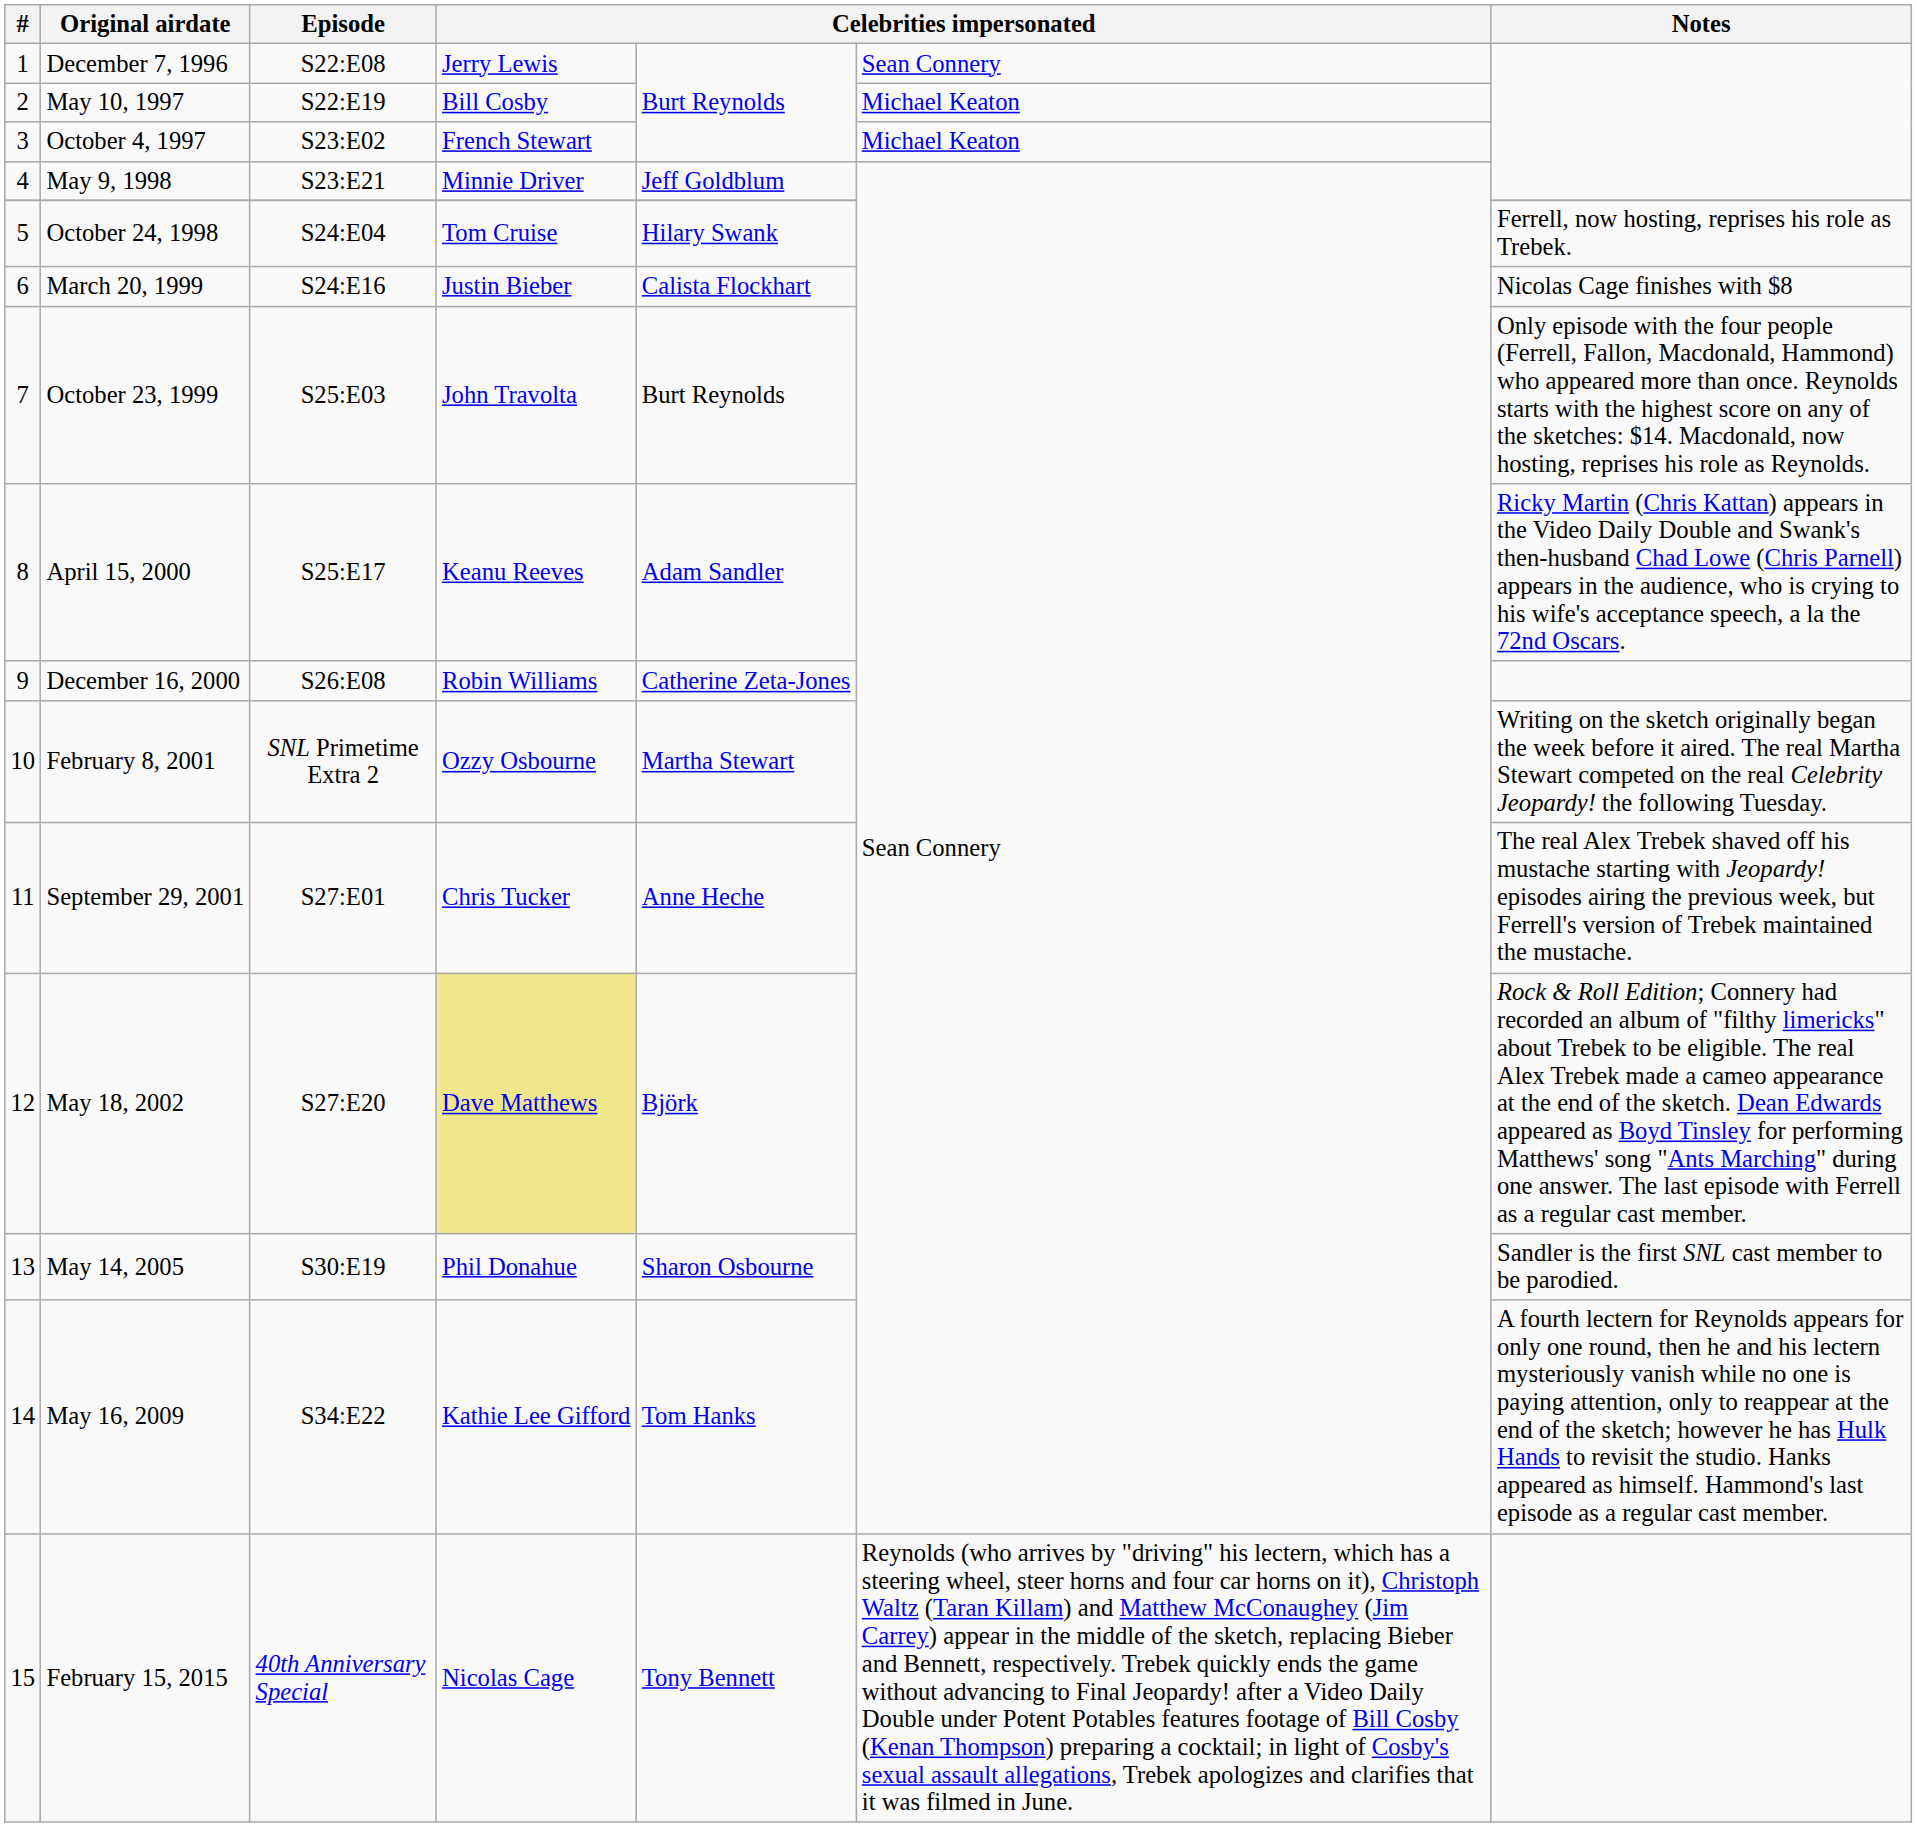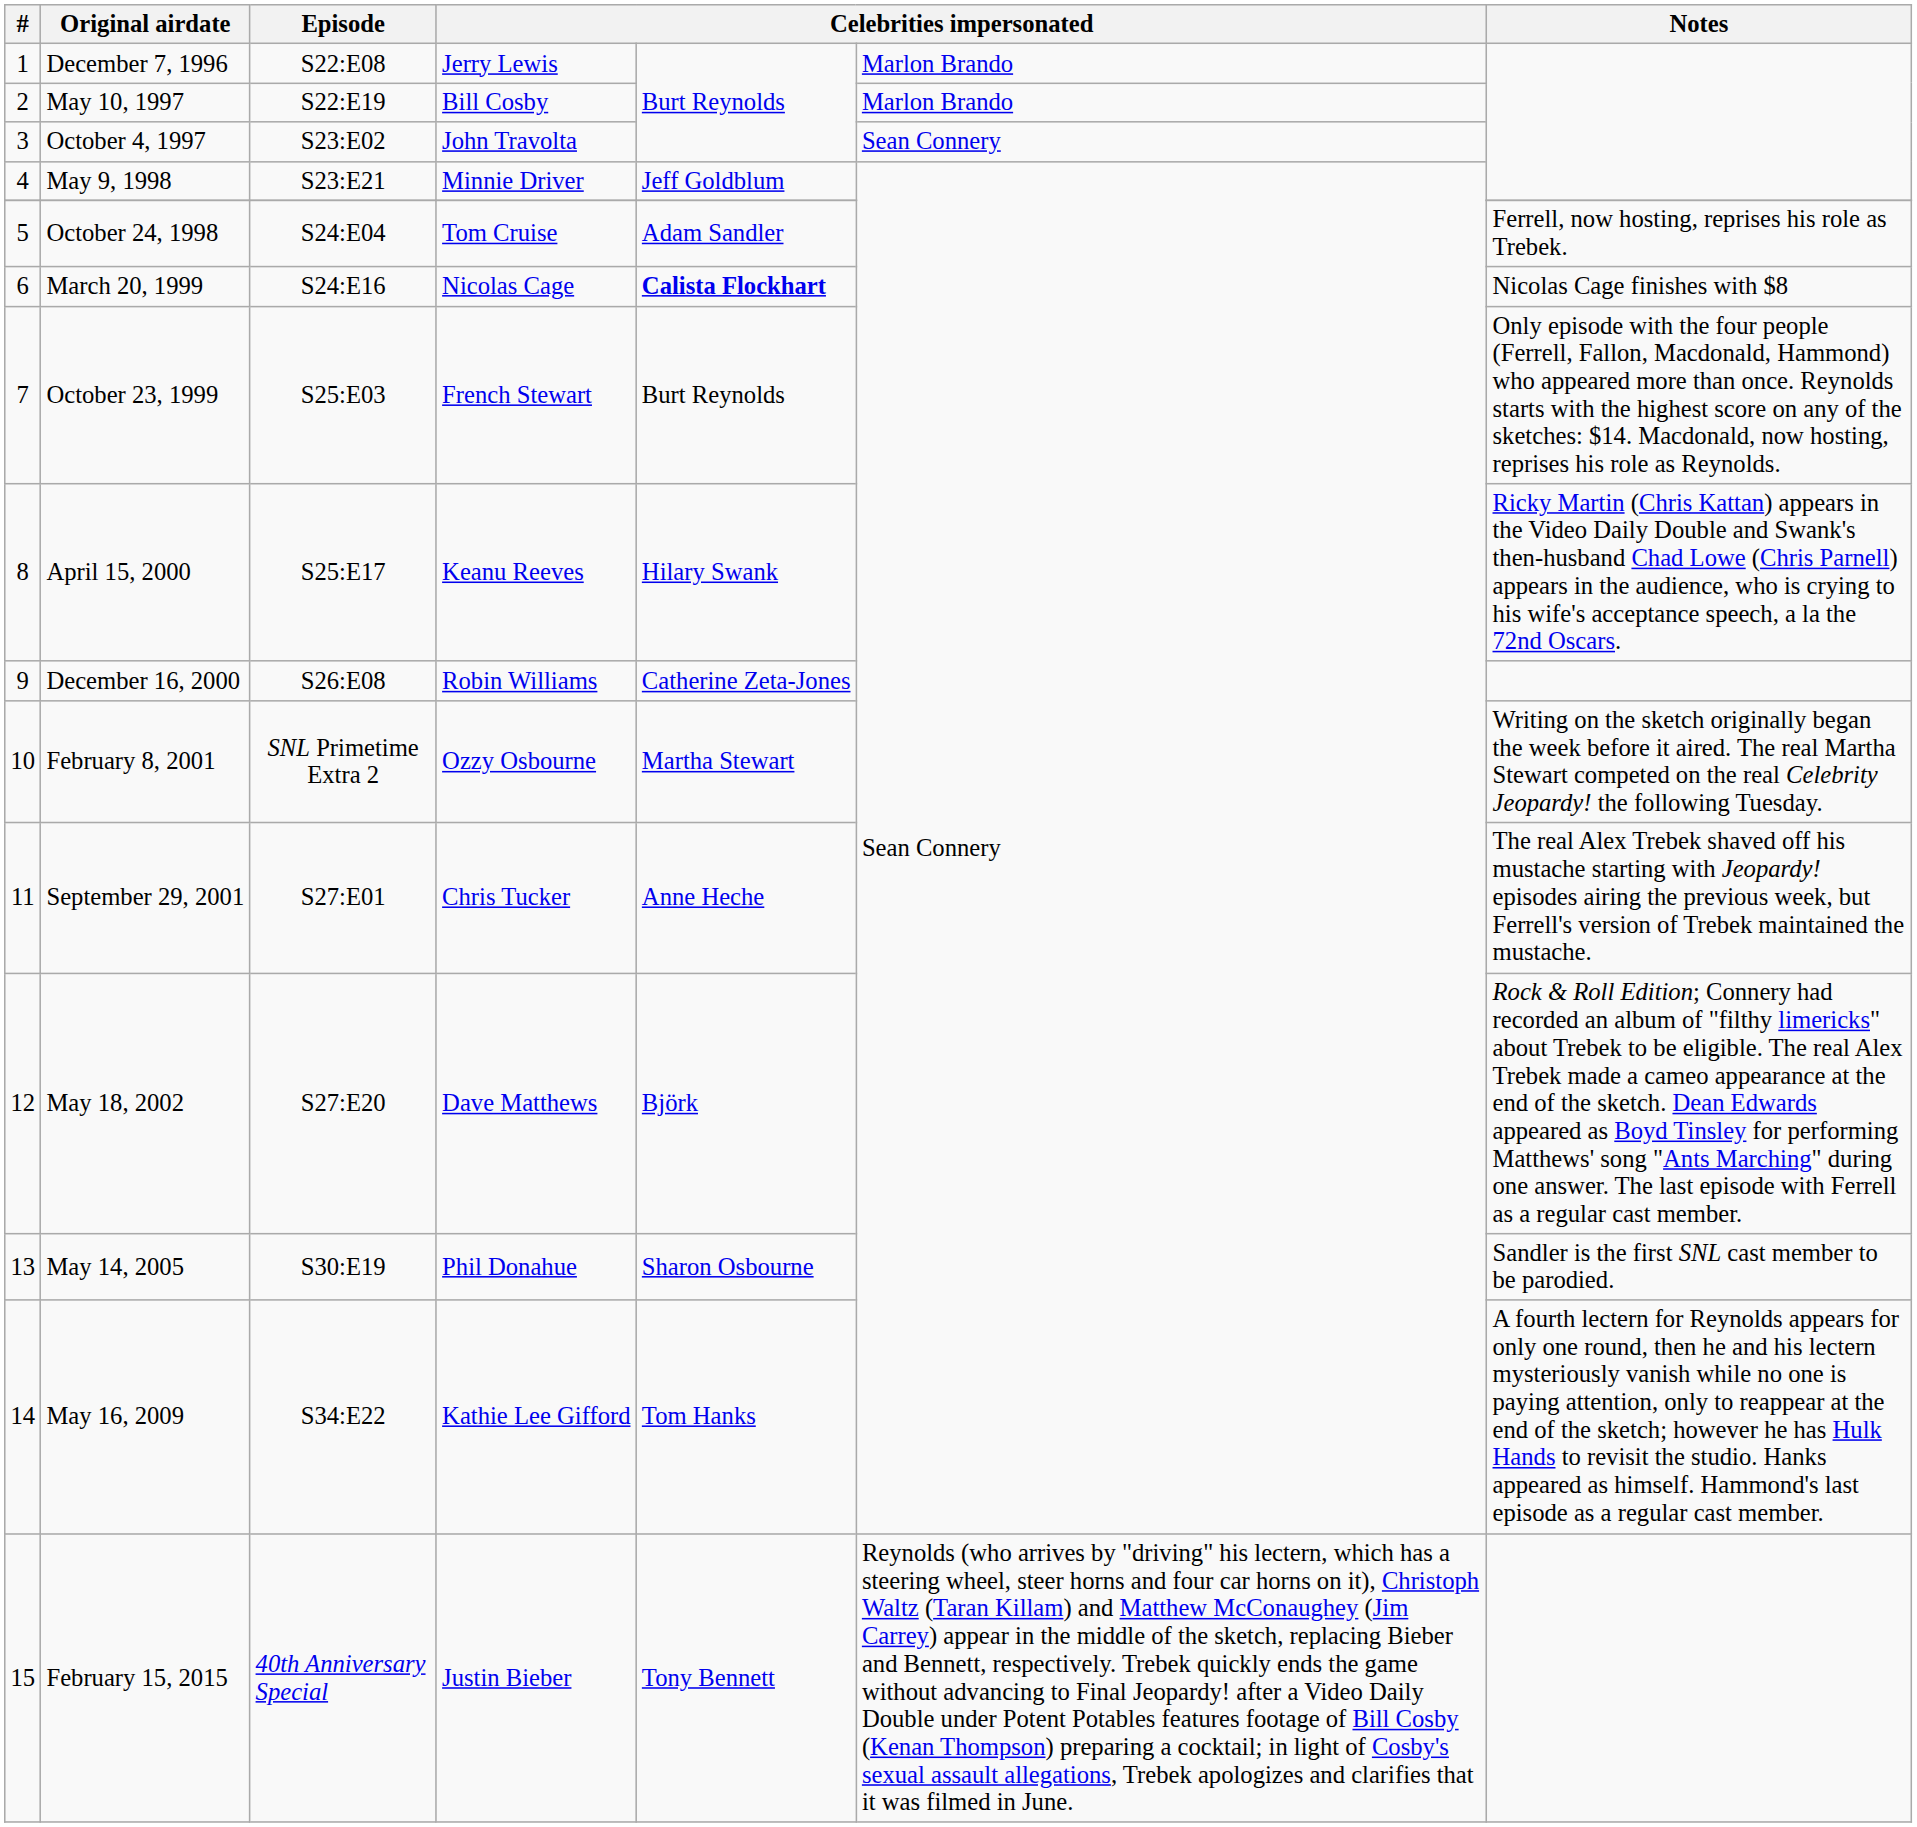(931, 63) Sean Connery -> (937, 63) Marlon Brando
(941, 102) Michael Keaton -> (937, 102) Marlon Brando
(517, 141) French Stewart -> (510, 141) John Travolta
(941, 141) Michael Keaton -> (931, 141) Sean Connery
(710, 233) Hilary Swank -> (713, 233) Adam Sandler
(507, 286) Justin Bieber -> (508, 286) Nicolas Cage
(726, 286) normal -> (734, 286) bold
(509, 394) John Travolta -> (517, 394) French Stewart
(713, 572) Adam Sandler -> (710, 572) Hilary Swank
(520, 1102) khaki background -> (520, 1102) no background
(508, 1677) Nicolas Cage -> (507, 1677) Justin Bieber
